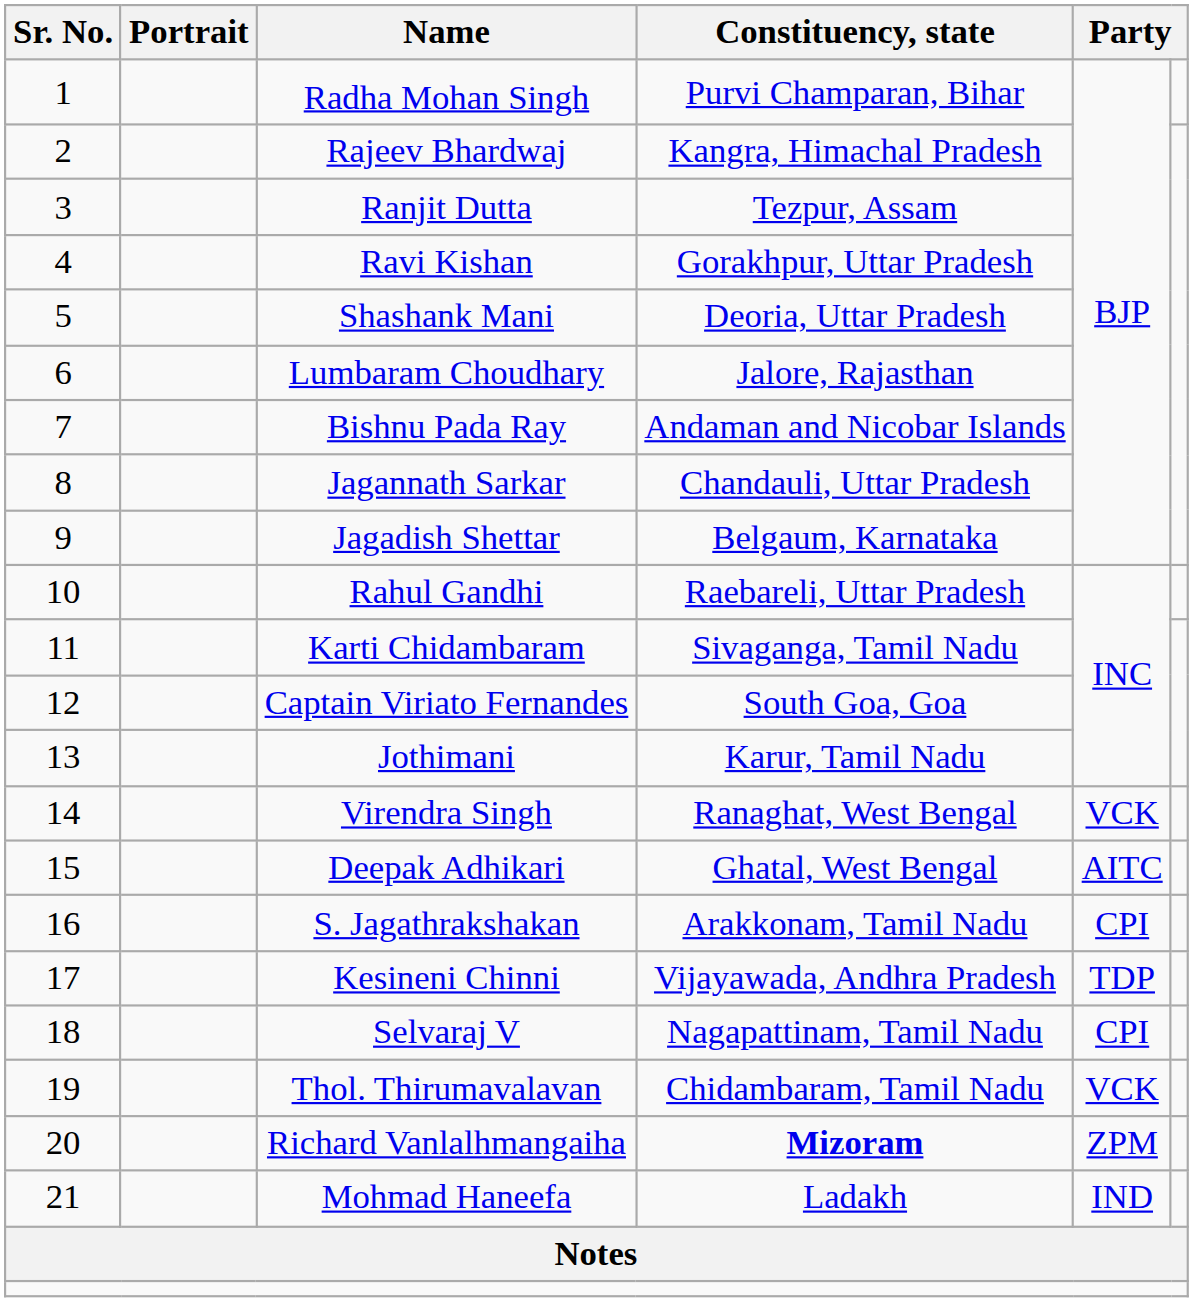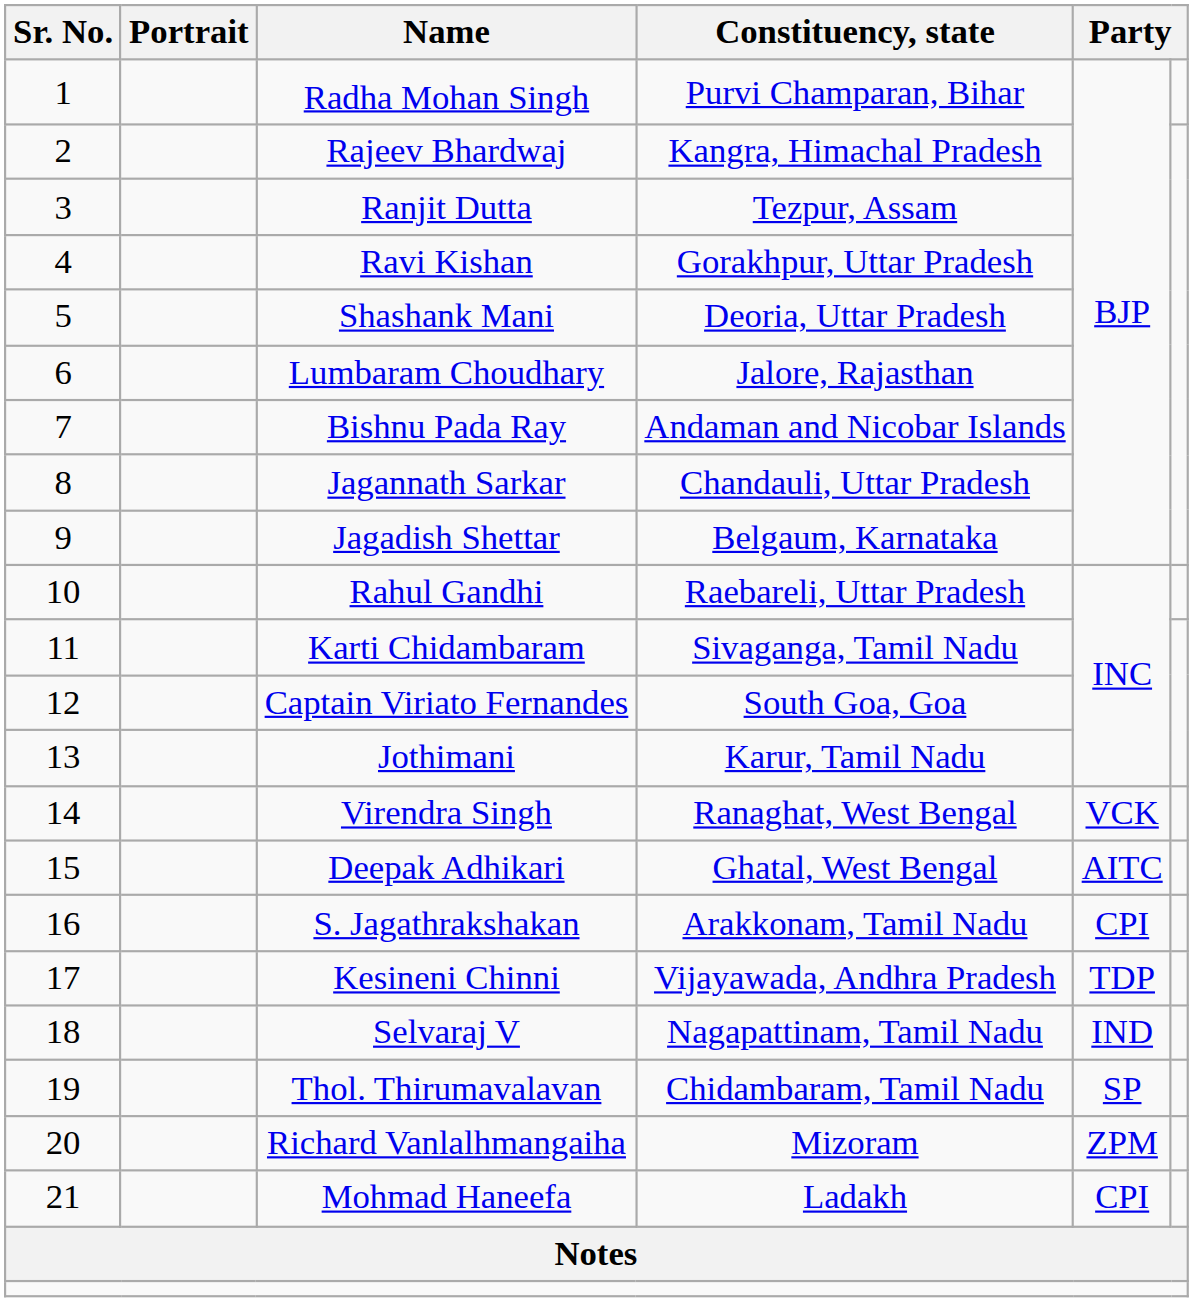(1122, 1032) CPI -> (1122, 1032) IND
(1122, 1087) VCK -> (1122, 1087) SP
(855, 1142) bold -> (855, 1142) normal
(1122, 1197) IND -> (1122, 1197) CPI
